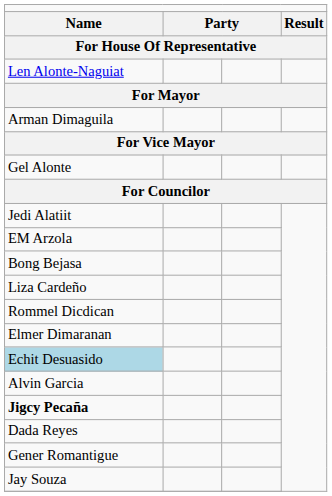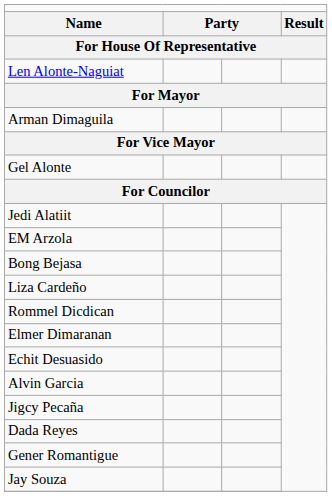(55, 359) lightblue background -> (55, 359) no background
(48, 407) bold -> (46, 407) normal
